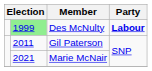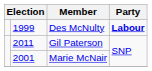(24, 27) lightgreen background -> (24, 27) no background
(24, 58) 2021 -> (24, 58) 2001
